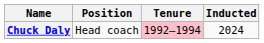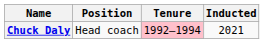(231, 30) 2024 -> (231, 30) 2021
